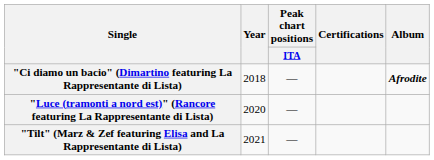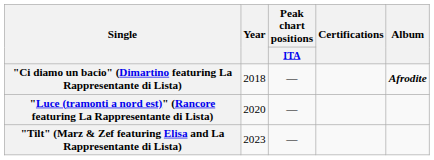(254, 139) 2021 -> (254, 139) 2023
